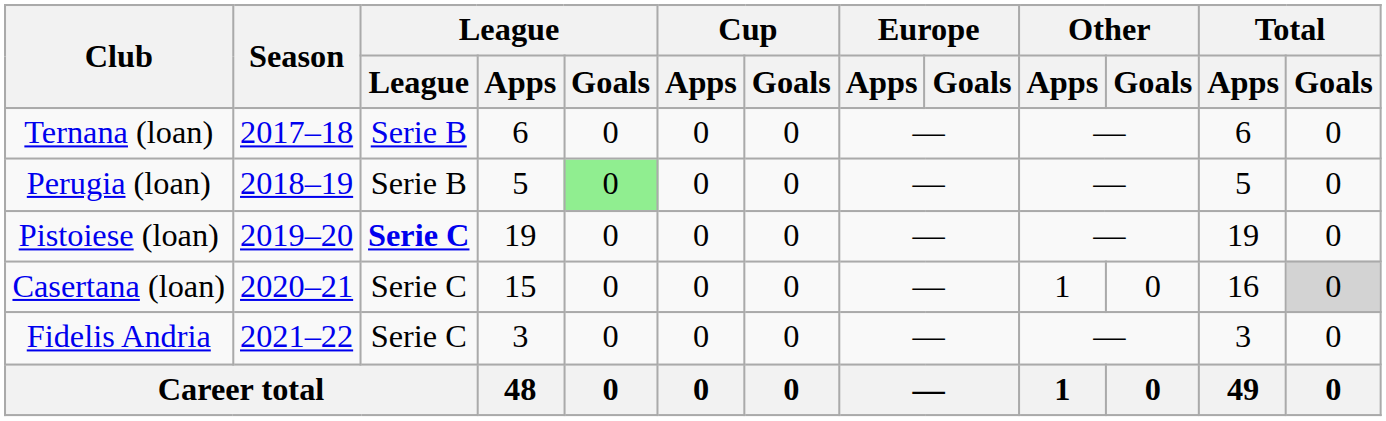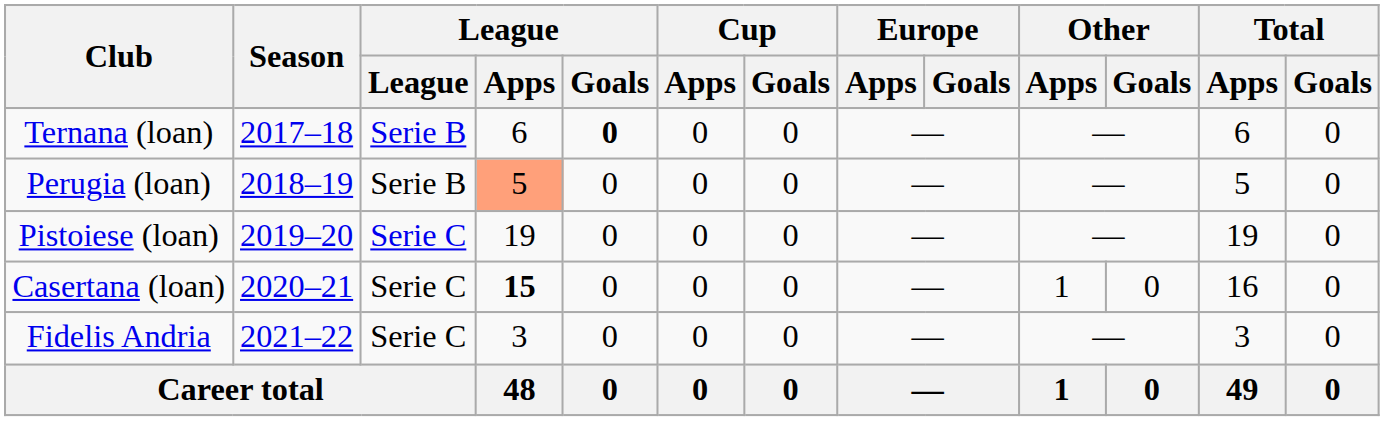(611, 132) normal -> (610, 132) bold
(520, 183) no background -> (519, 183) lightsalmon background
(611, 183) lightgreen background -> (610, 183) no background
(419, 235) bold -> (418, 235) normal
(520, 286) normal -> (519, 286) bold
(1333, 286) lightgrey background -> (1333, 286) no background
